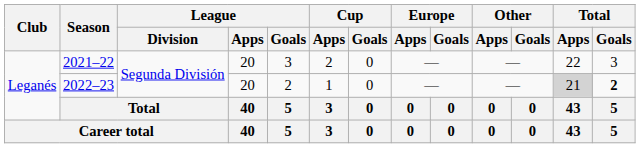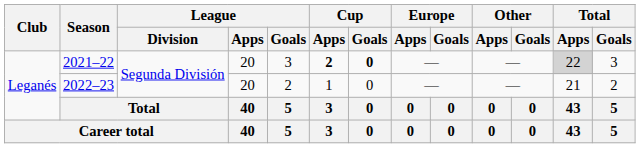(329, 62) normal -> (329, 62) bold
(370, 62) normal -> (370, 62) bold
(573, 62) no background -> (573, 62) lightgrey background
(573, 85) lightgrey background -> (573, 85) no background
(614, 85) bold -> (614, 85) normal
